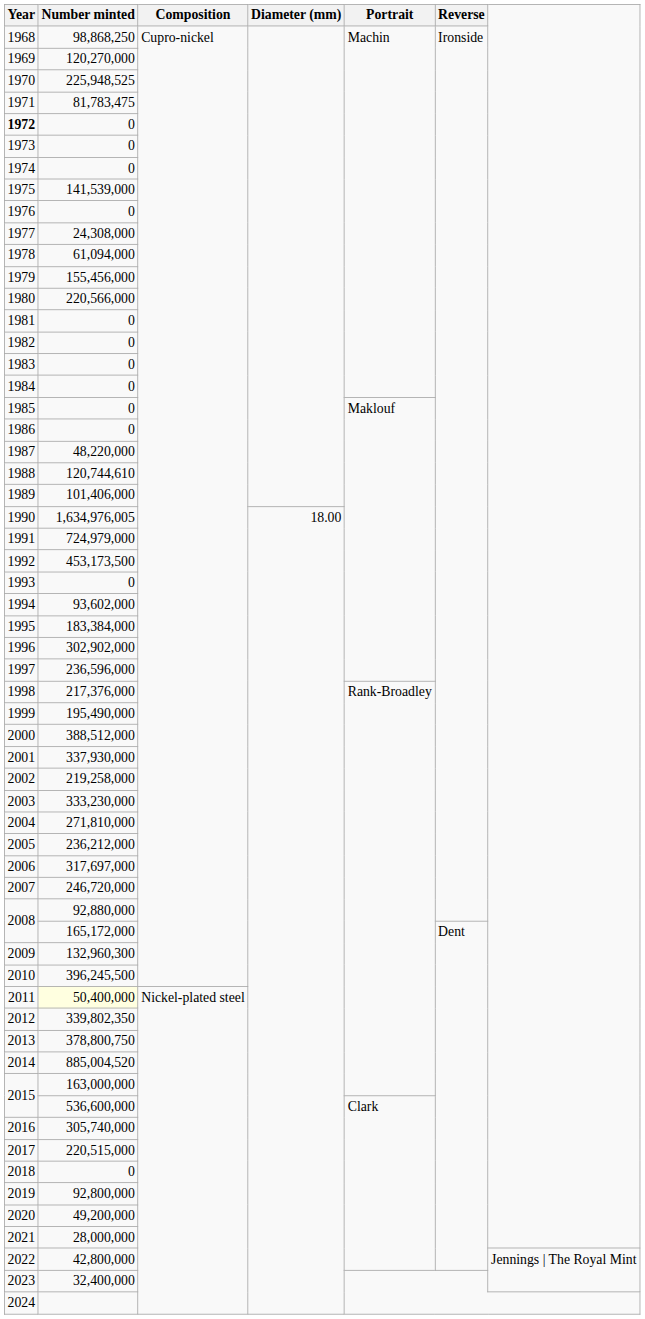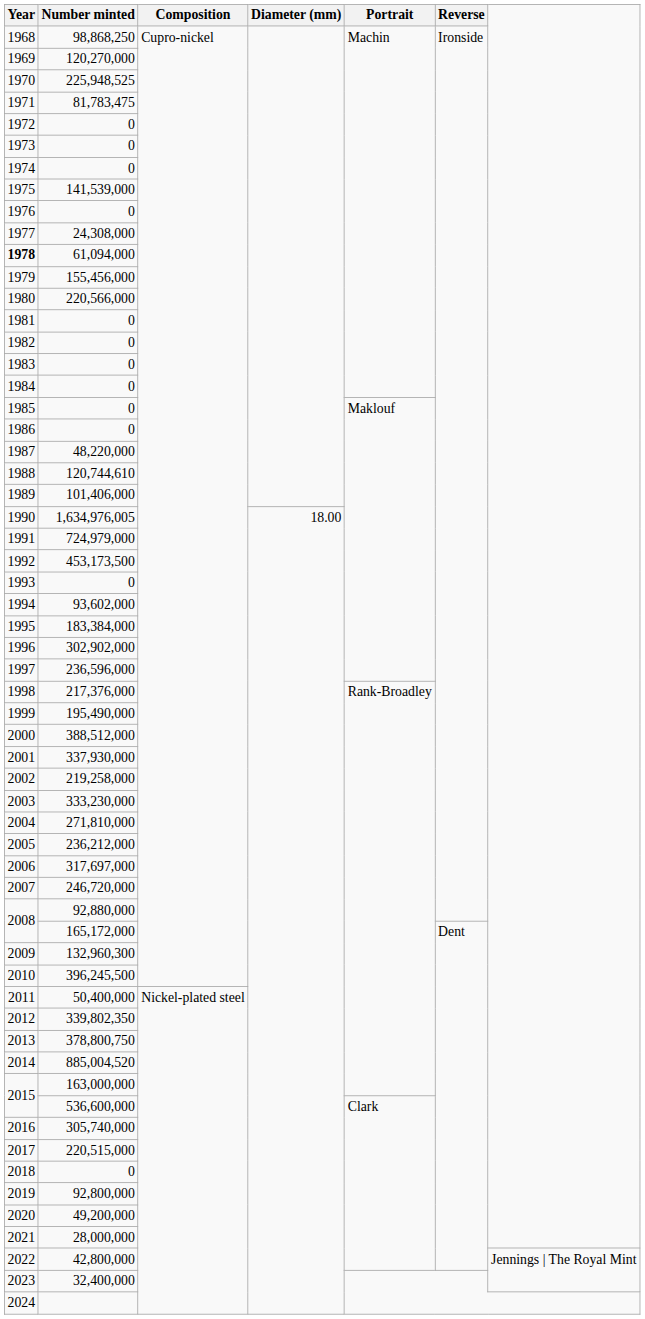(21, 124) bold -> (21, 124) normal
(21, 255) normal -> (21, 255) bold
(104, 997) lightyellow background -> (104, 997) no background
